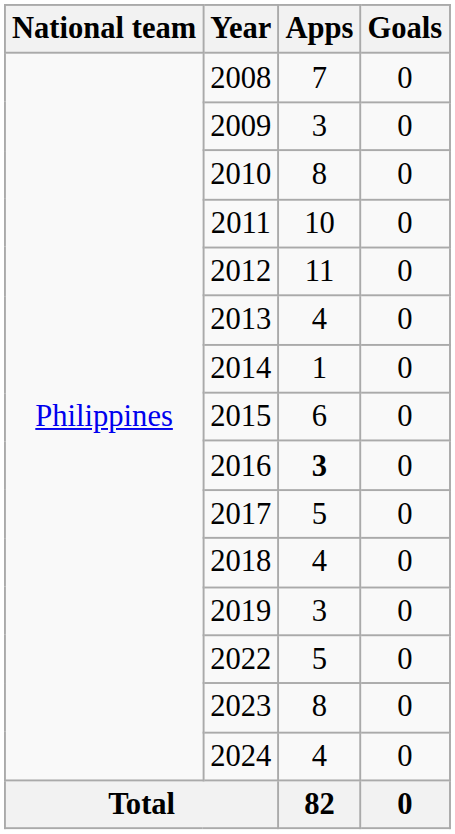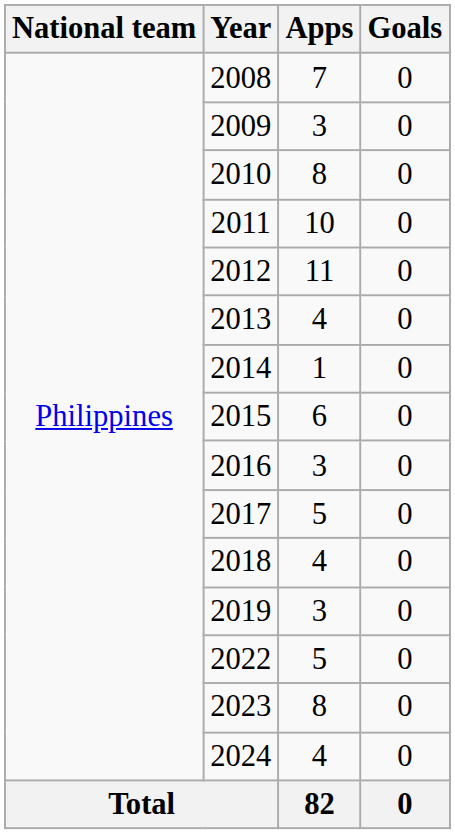(319, 464) bold -> (319, 464) normal
